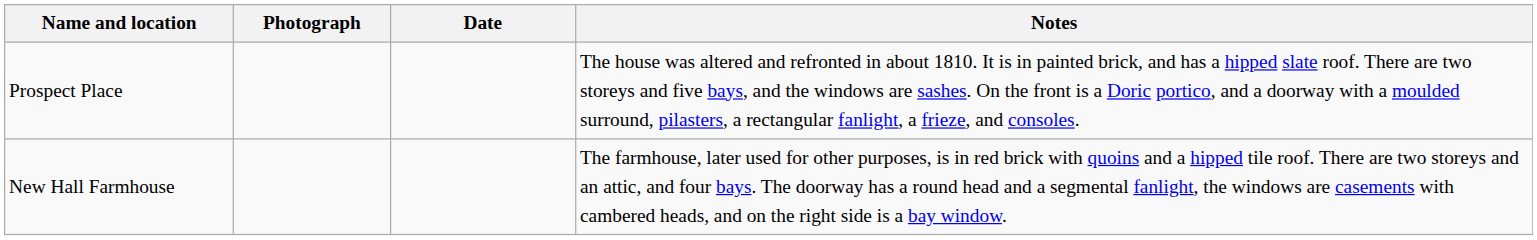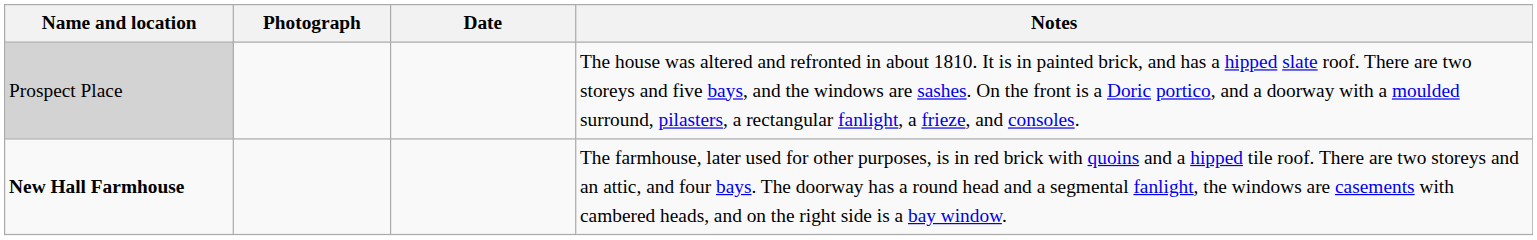(66, 90) no background -> (66, 90) lightgrey background
(92, 186) normal -> (97, 186) bold
